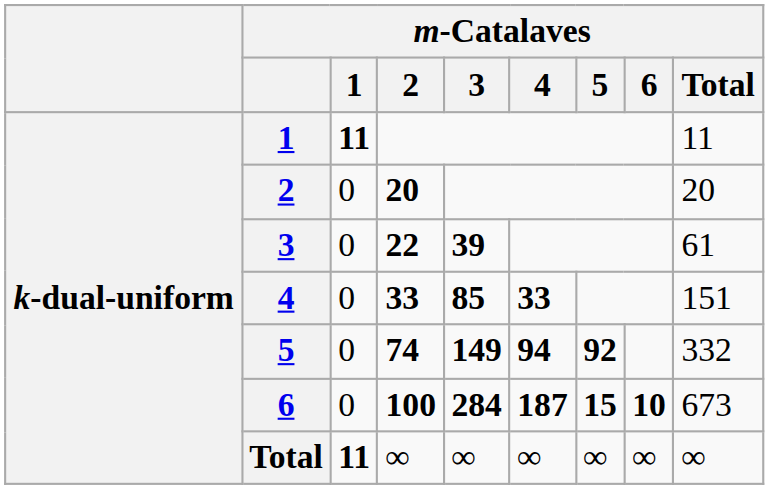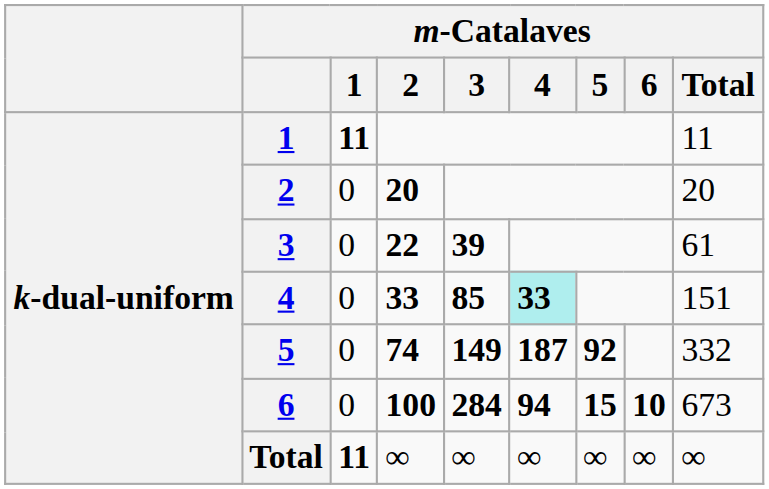(534, 297) no background -> (534, 297) paleturquoise background
(534, 350) 94 -> (543, 350) 187
(543, 404) 187 -> (534, 404) 94
